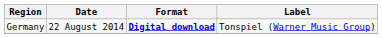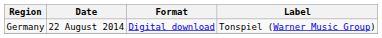(172, 26) bold -> (172, 26) normal
